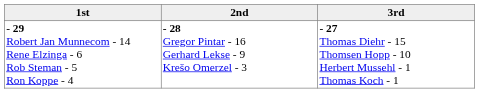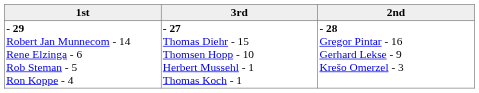columns swapped: (239, 12) <-> (396, 12)
